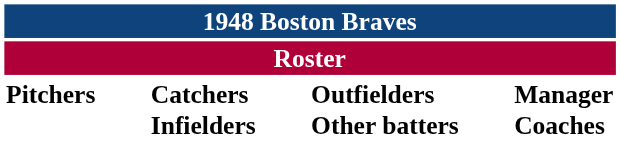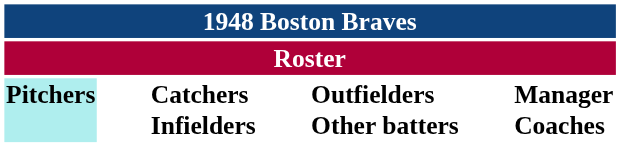(51, 94) no background -> (51, 94) paleturquoise background
